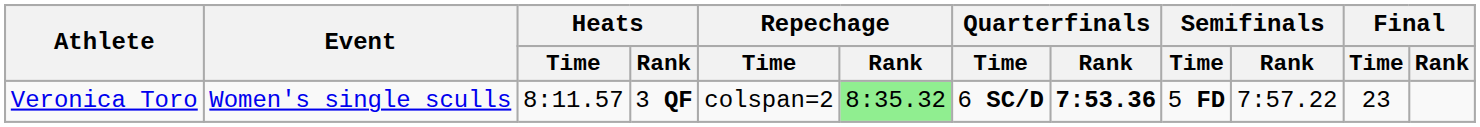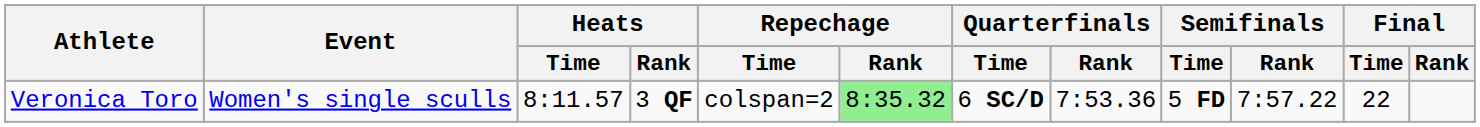(1106, 101) bold -> (1106, 101) normal
(1376, 101) 23 -> (1376, 101) 22
